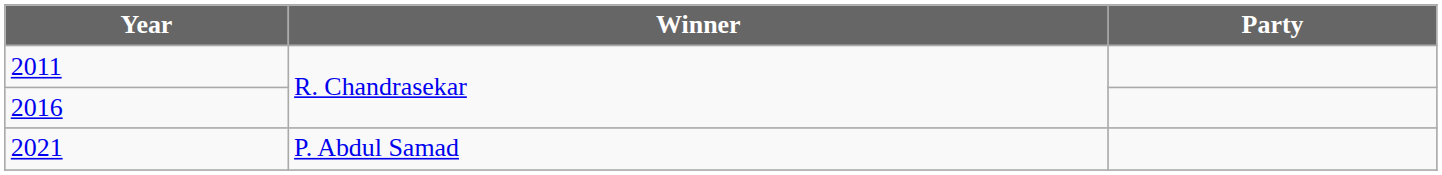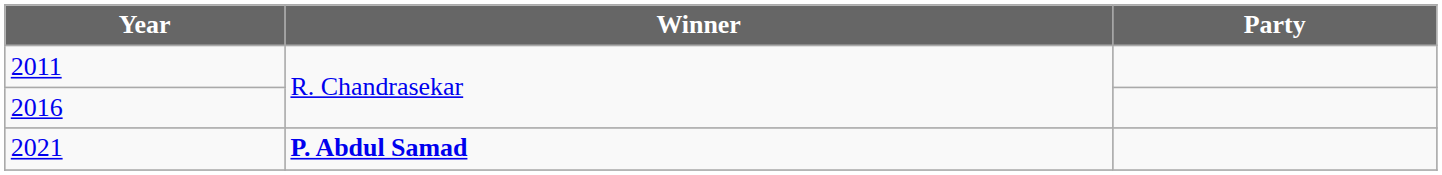(377, 148) normal -> (379, 148) bold
